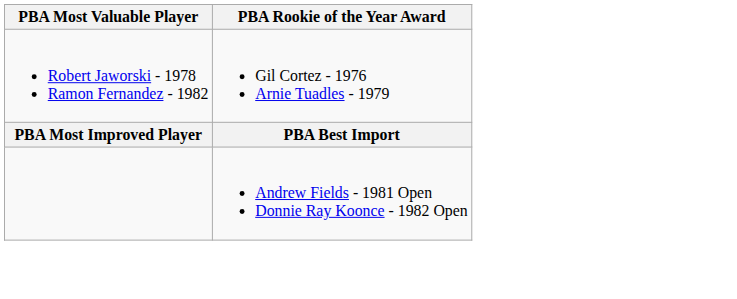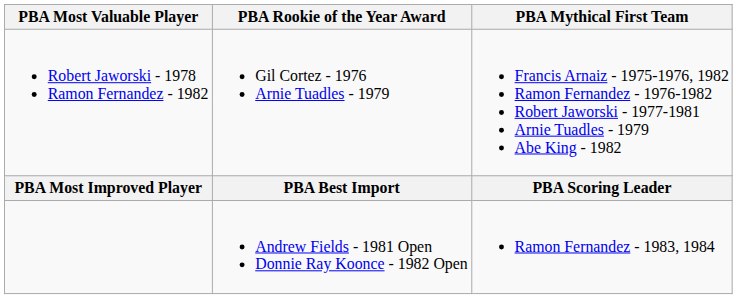+ column: (602, 17)
